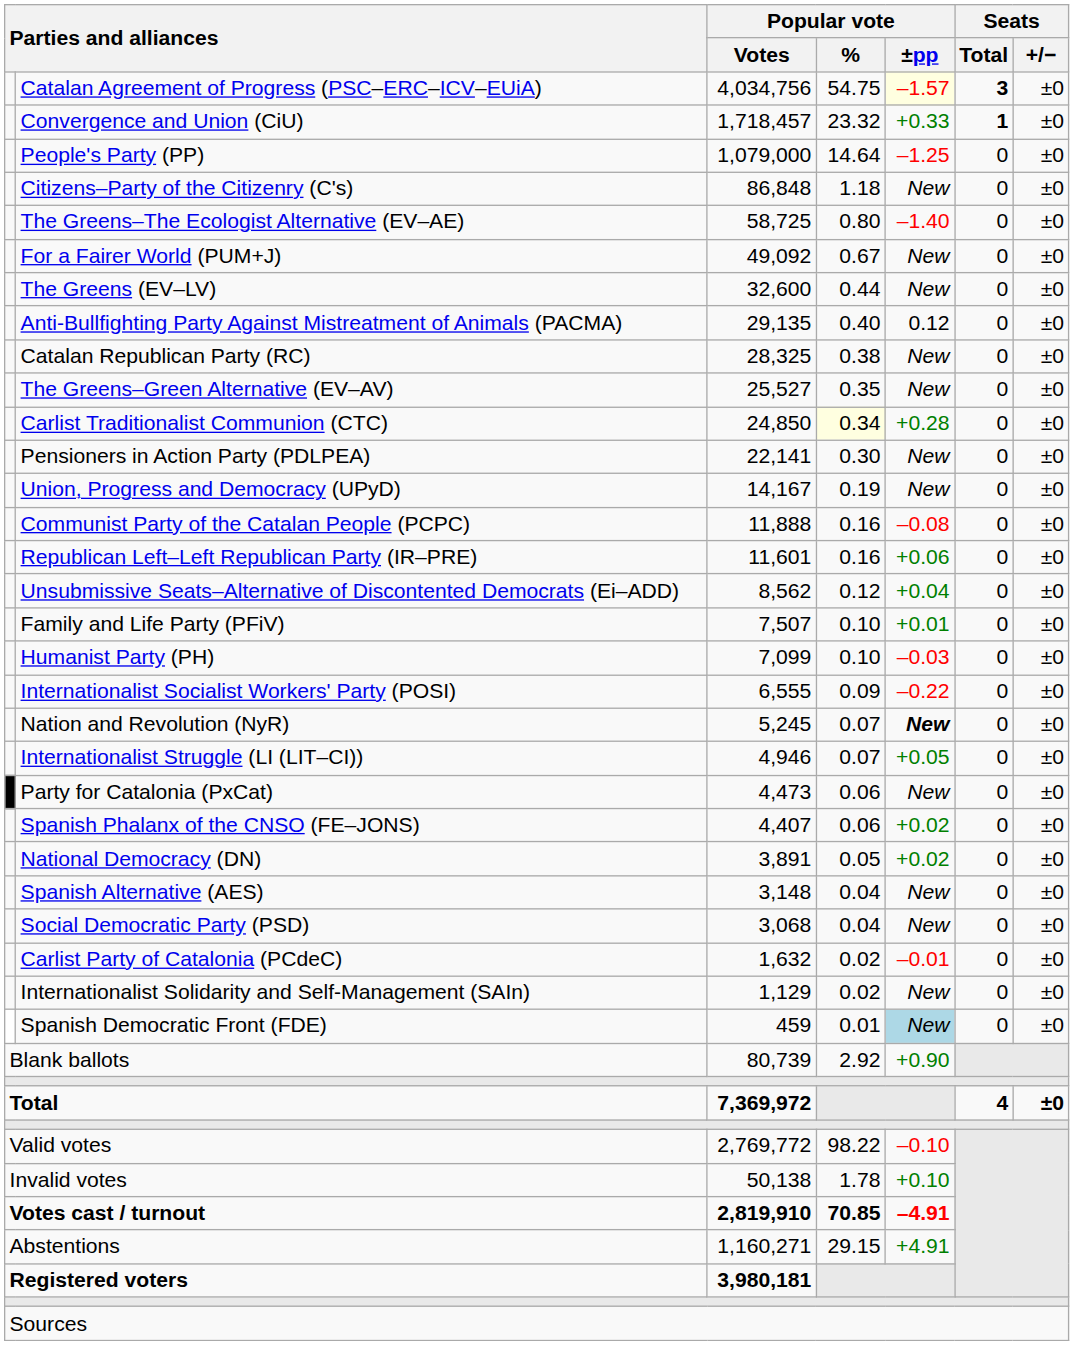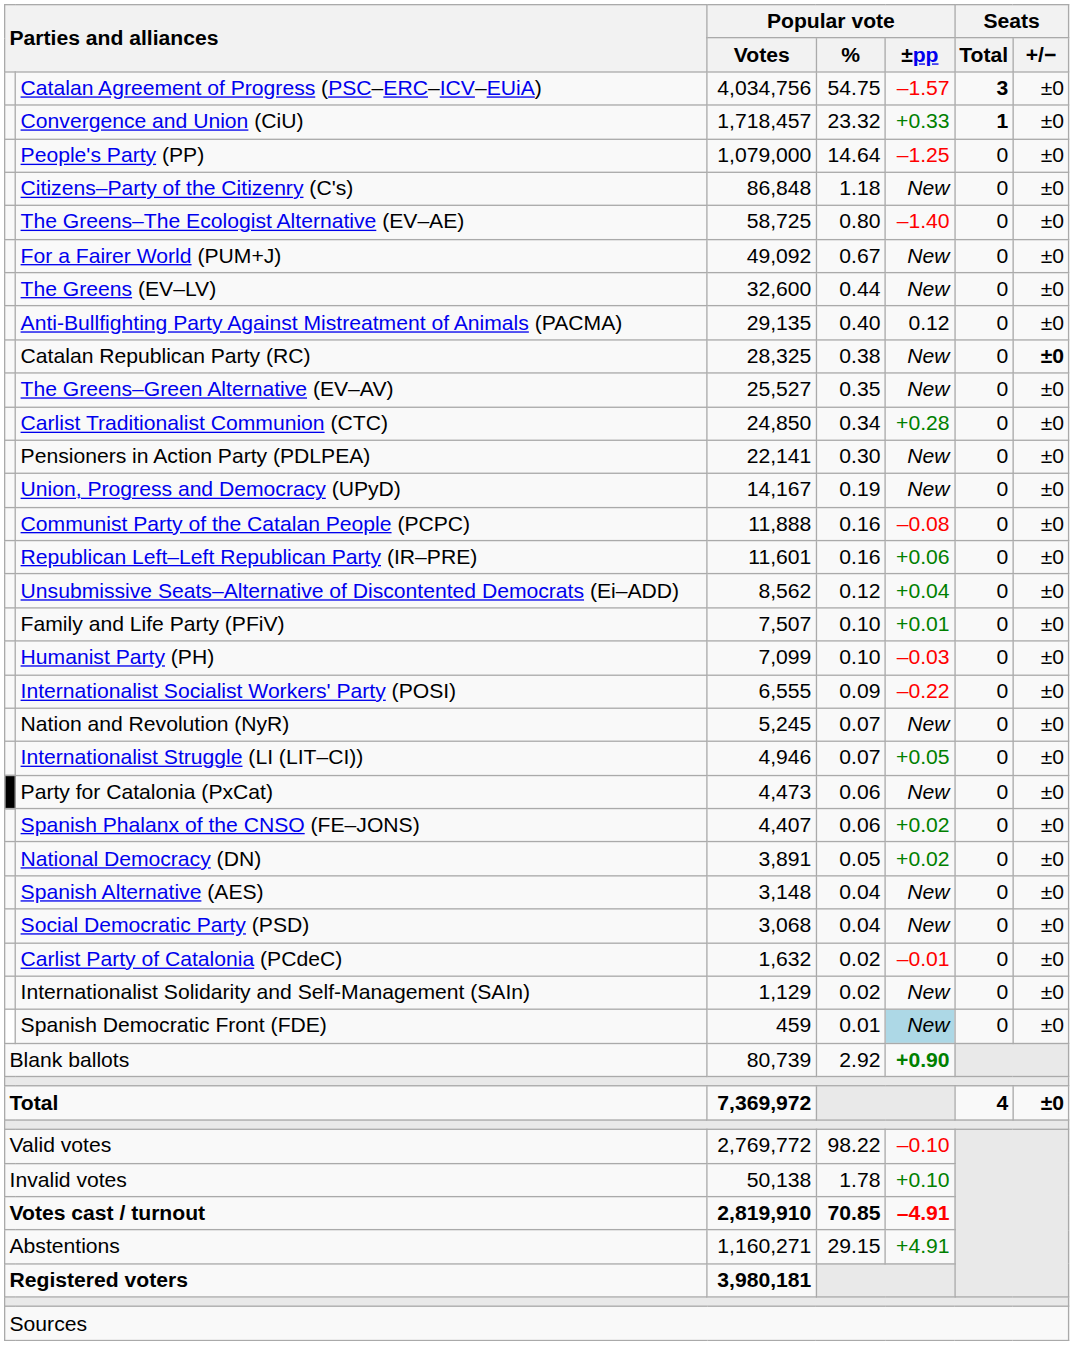(923, 88) lightyellow background -> (923, 88) no background
(1052, 356) normal -> (1052, 356) bold
(860, 423) lightyellow background -> (860, 423) no background
(928, 724) bold -> (928, 724) normal
(923, 1059) normal -> (923, 1059) bold
